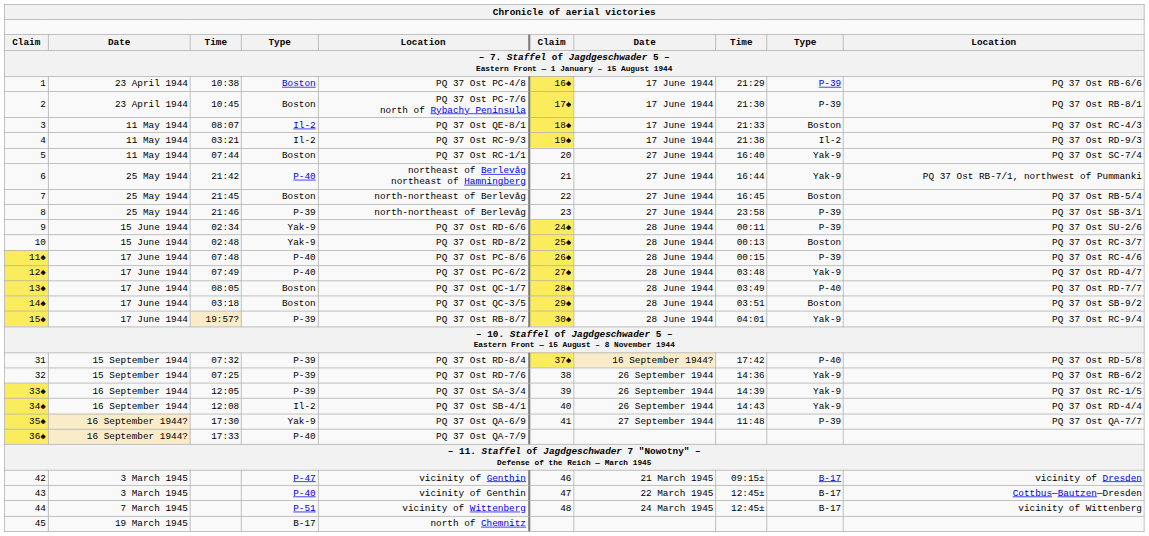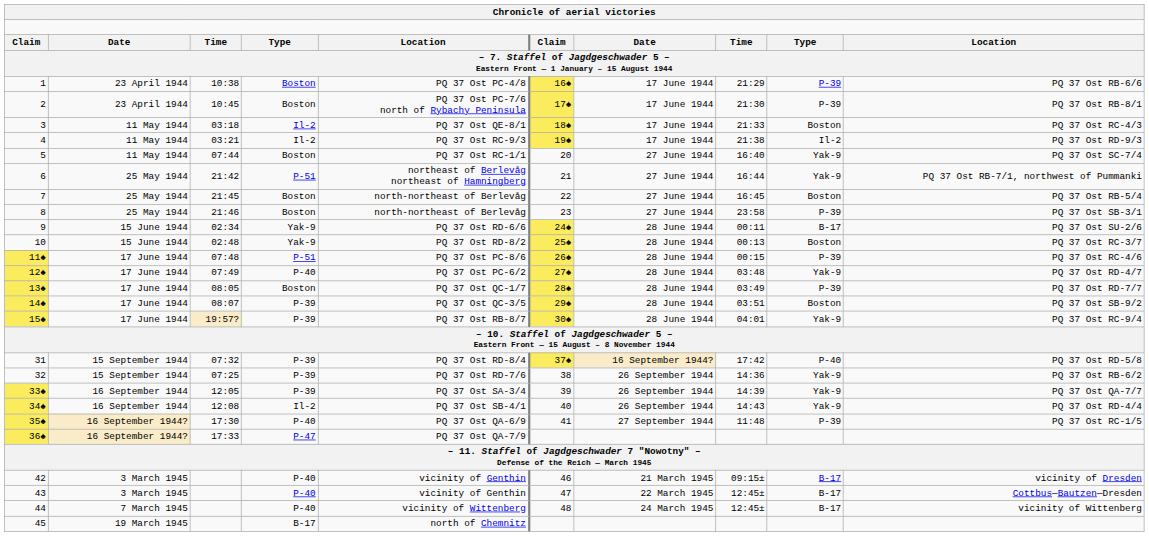(225, 125) 08:07 -> (225, 125) 03:18
(304, 176) P-40 -> (304, 176) P-51
(304, 212) P-39 -> (299, 212) Boston
(830, 227) P-39 -> (830, 227) B-17
(304, 258) P-40 -> (304, 258) P-51
(830, 288) P-40 -> (830, 288) P-39
(225, 304) 03:18 -> (225, 304) 08:07
(299, 304) Boston -> (304, 304) P-39
(1097, 391) PQ 37 Ost RC-1/5 -> (1097, 391) PQ 37 Ost QA-7/7
(302, 421) Yak-9 -> (304, 421) P-40
(1097, 421) PQ 37 Ost QA-7/7 -> (1097, 421) PQ 37 Ost RC-1/5
(304, 437) P-40 -> (304, 437) P-47
(304, 478) P-47 -> (304, 478) P-40
(304, 508) P-51 -> (304, 508) P-40
